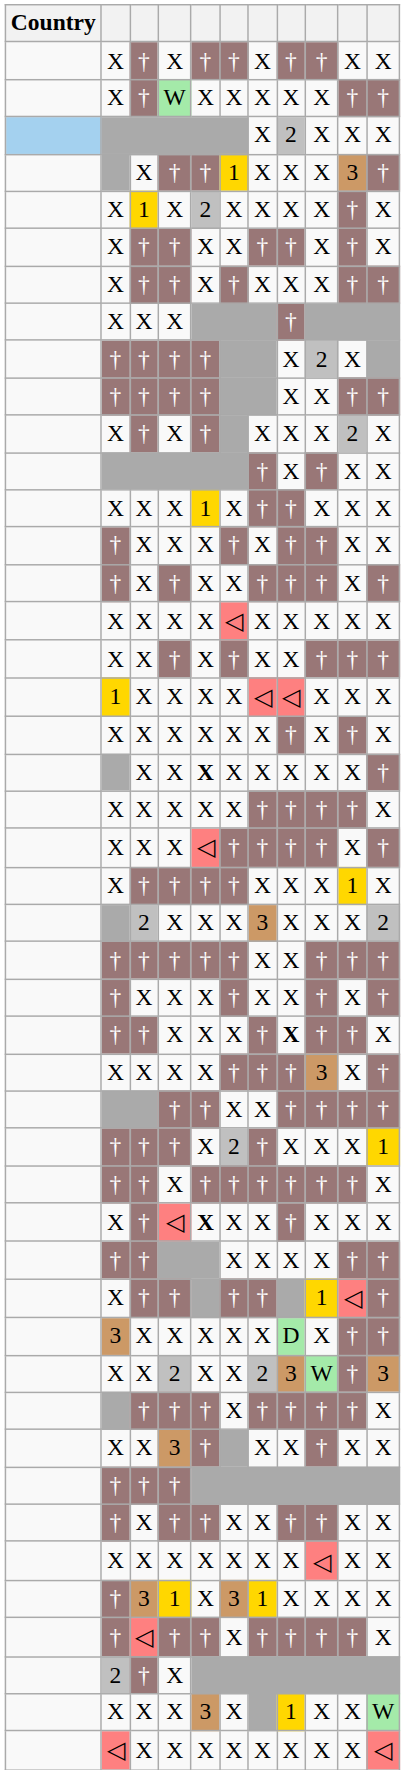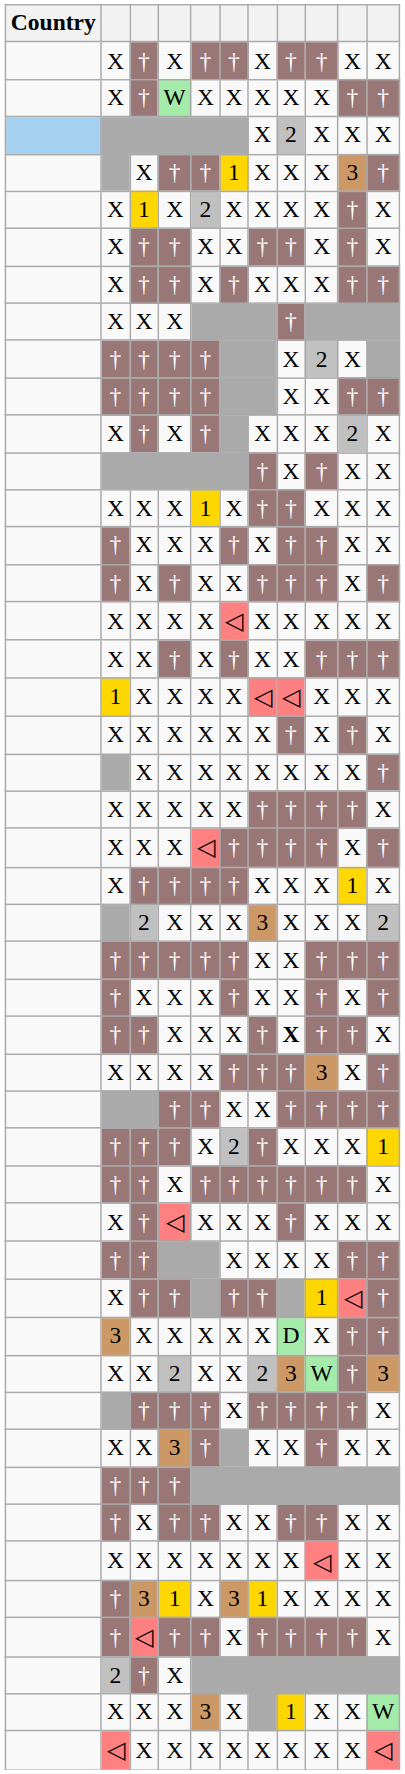(205, 772) bold -> (205, 772) normal
(205, 1221) bold -> (205, 1221) normal
